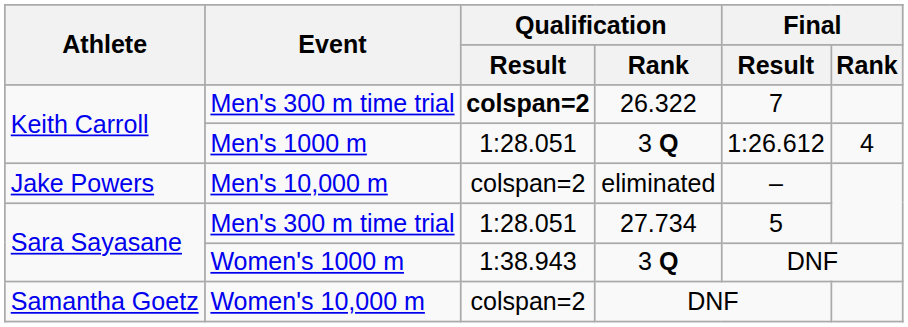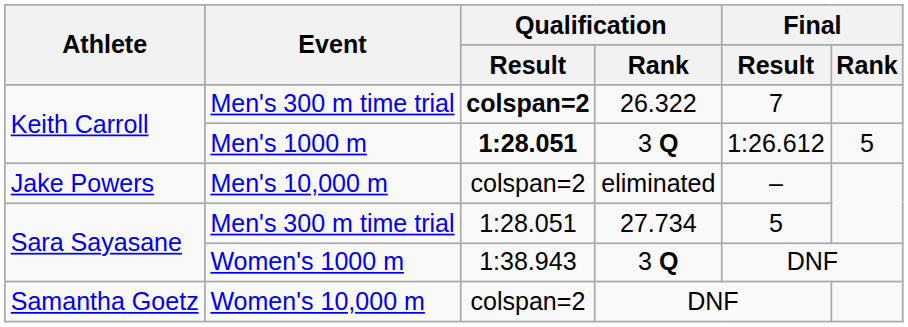(528, 144) normal -> (528, 144) bold
(867, 144) 4 -> (867, 144) 5
